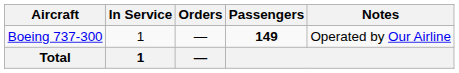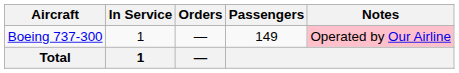(266, 36) bold -> (266, 36) normal
(381, 36) no background -> (381, 36) pink background
